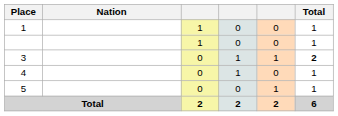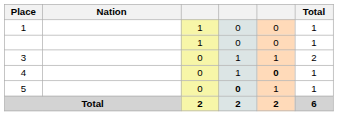(314, 58) bold -> (314, 58) normal
(276, 73) normal -> (276, 73) bold
(238, 89) normal -> (238, 89) bold
